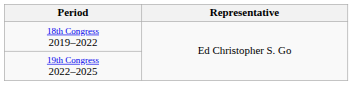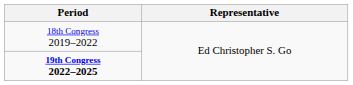(73, 66) normal -> (73, 65) bold
